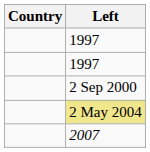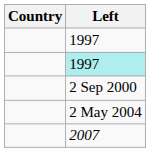(84, 64) no background -> (84, 64) paleturquoise background
(106, 111) khaki background -> (106, 111) no background
